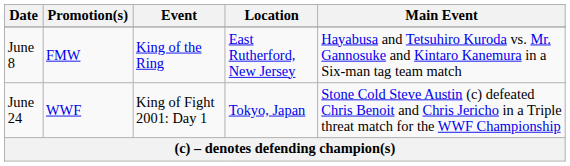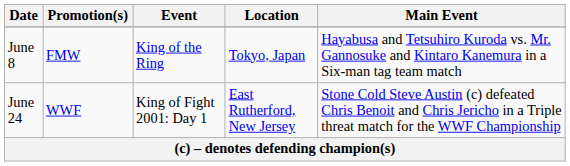(262, 54) East Rutherford, New Jersey -> (267, 54) Tokyo, Japan
(267, 110) Tokyo, Japan -> (262, 110) East Rutherford, New Jersey
